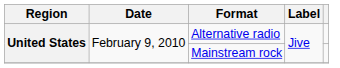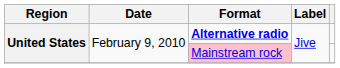(236, 33) normal -> (240, 33) bold
(237, 53) no background -> (237, 53) pink background
